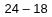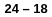(26, 9) normal -> (26, 9) bold
